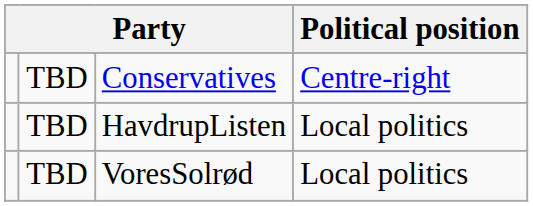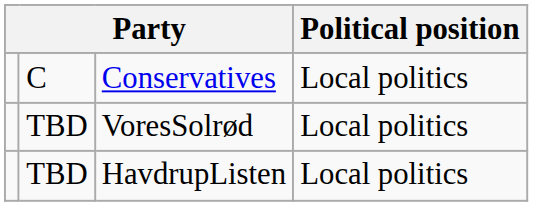(57, 77) TBD -> (36, 77) C
(375, 77) Centre-right -> (384, 77) Local politics
rows swapped: (194, 126) <-> (177, 175)
